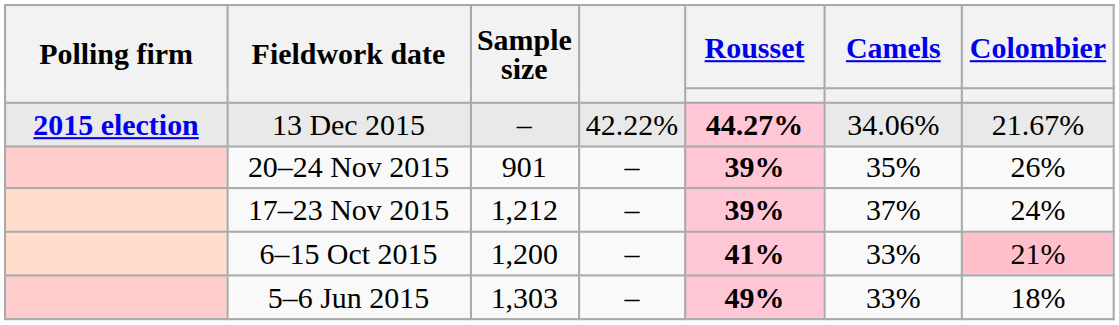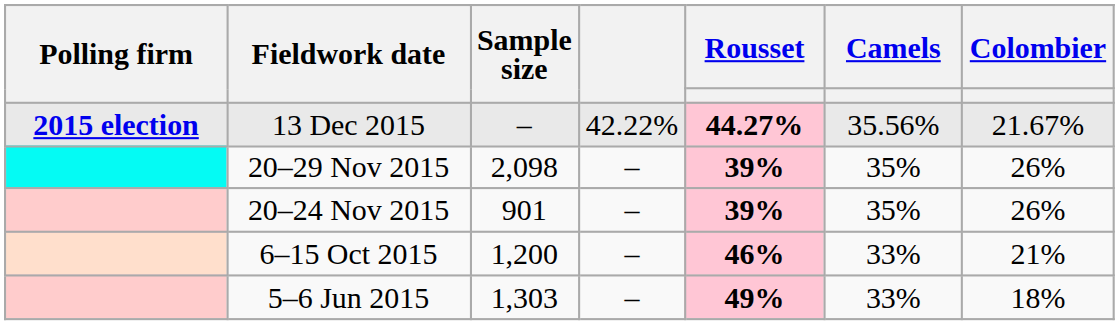(893, 124) 34.06% -> (893, 124) 35.56%
+ row: (348, 167)
- row: (348, 211)
(755, 254) 41% -> (755, 254) 46%
(1038, 254) pink background -> (1038, 254) no background
